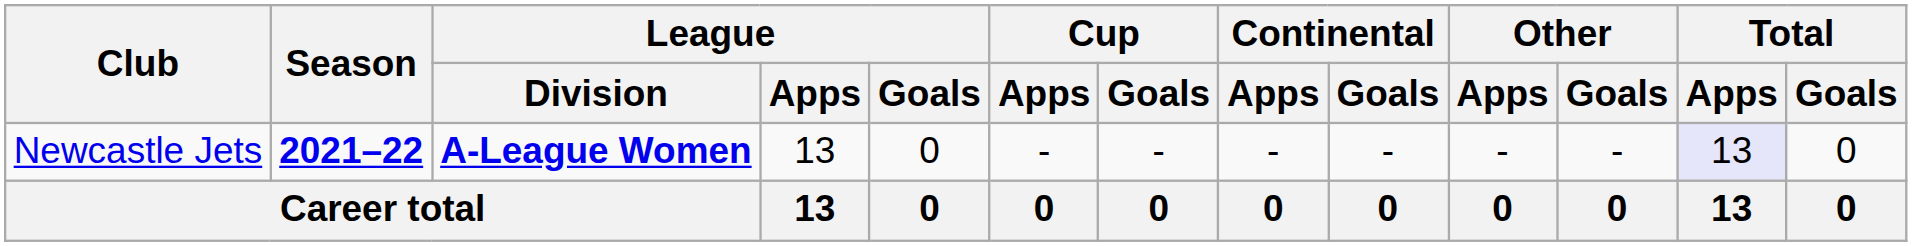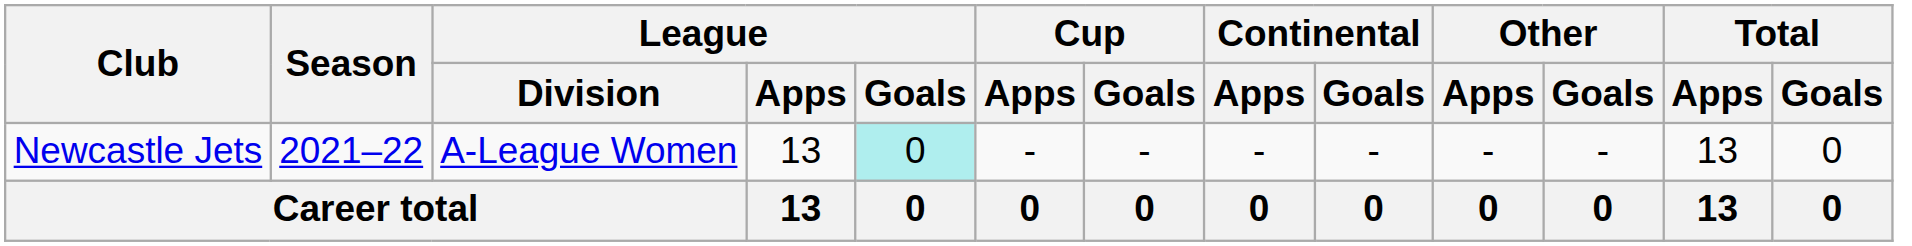(351, 151) bold -> (351, 151) normal
(596, 151) bold -> (589, 151) normal
(929, 151) no background -> (915, 151) paleturquoise background
(1732, 151) lavender background -> (1717, 151) no background
